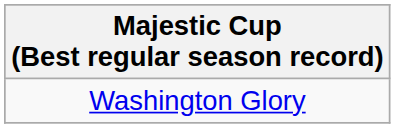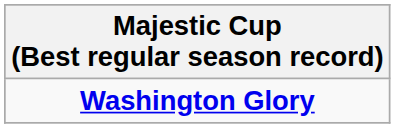(197, 100) normal -> (197, 100) bold
